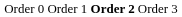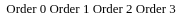(113, 9) bold -> (113, 9) normal
